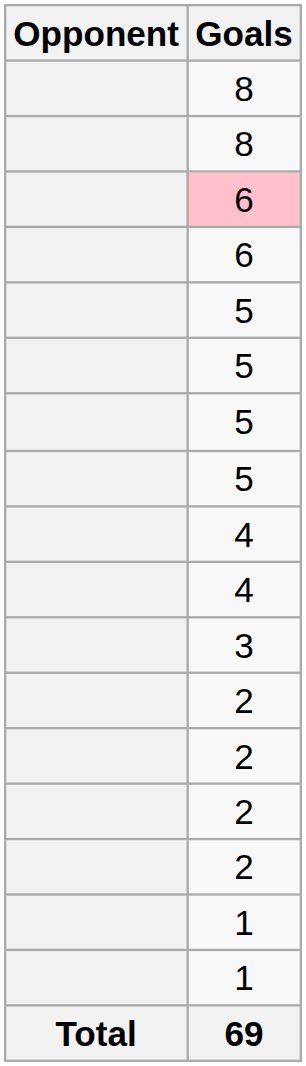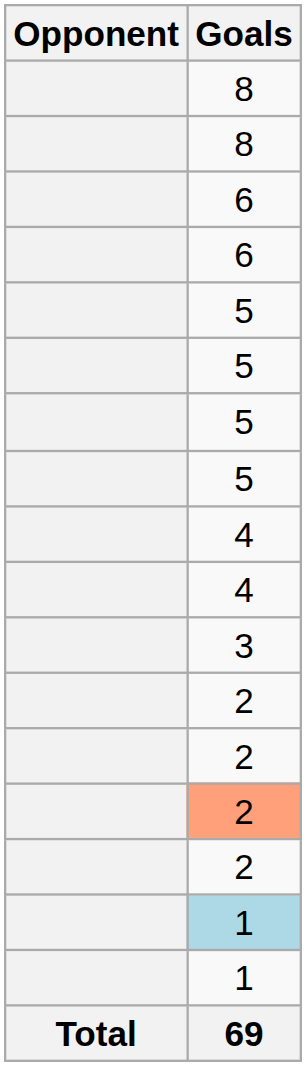(244, 200) pink background -> (244, 200) no background
(244, 811) no background -> (244, 811) lightsalmon background
(244, 922) no background -> (244, 922) lightblue background
